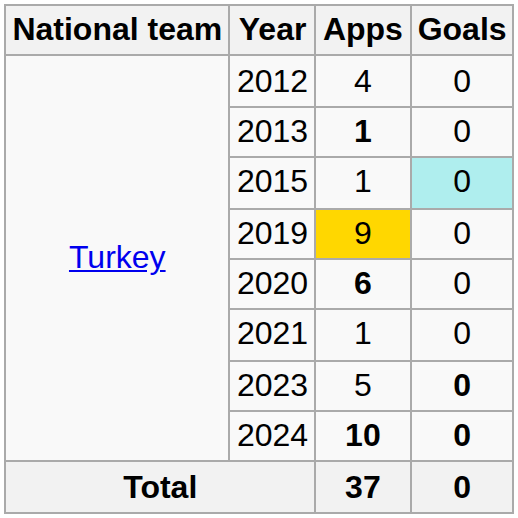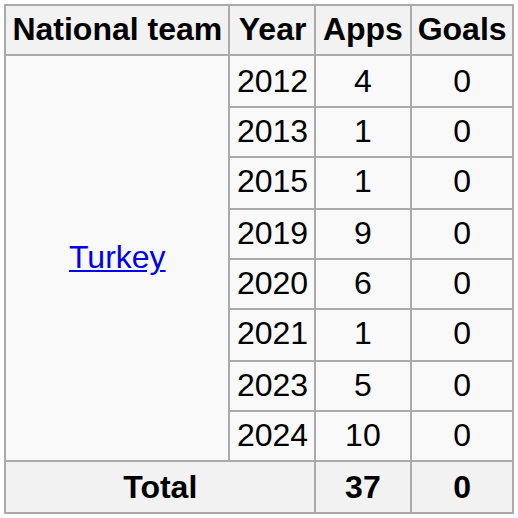(363, 131) bold -> (363, 131) normal
(462, 182) paleturquoise background -> (462, 182) no background
(363, 232) gold background -> (363, 232) no background
(363, 283) bold -> (363, 283) normal
(462, 385) bold -> (462, 385) normal
(363, 435) bold -> (363, 435) normal
(462, 435) bold -> (462, 435) normal
